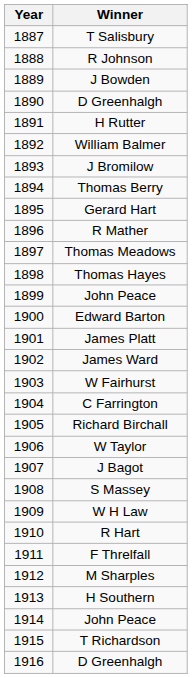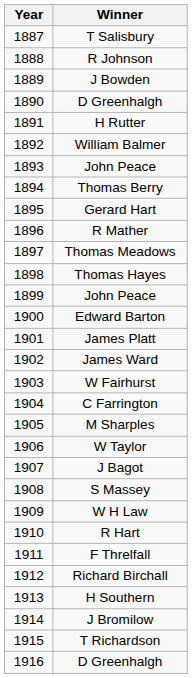(120, 166) J Bromilow -> (120, 166) John Peace
(120, 425) Richard Birchall -> (120, 425) M Sharples
(120, 576) M Sharples -> (120, 576) Richard Birchall
(120, 619) John Peace -> (120, 619) J Bromilow
